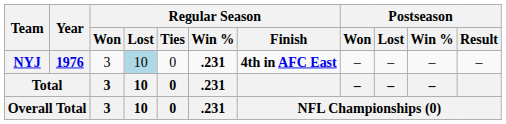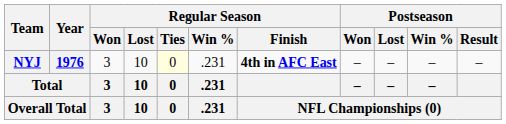(141, 62) lightblue background -> (141, 62) no background
(173, 62) no background -> (173, 62) lightyellow background
(213, 62) bold -> (213, 62) normal
